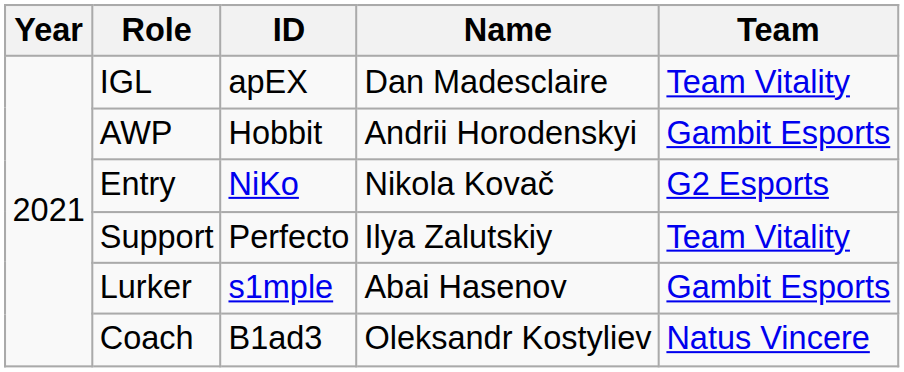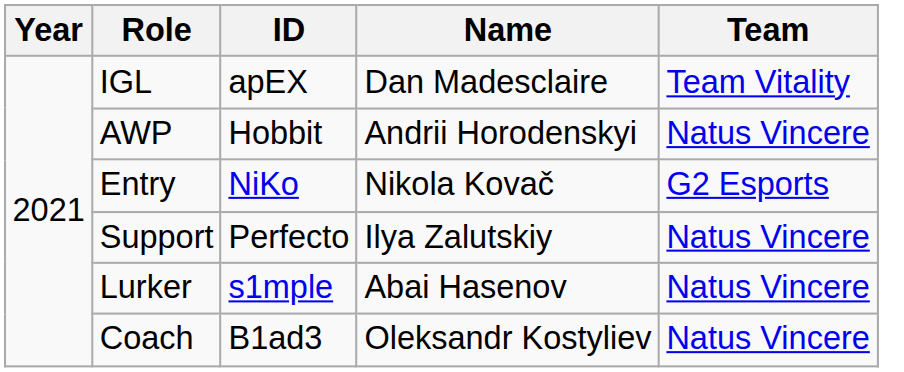(778, 133) Gambit Esports -> (768, 133) Natus Vincere
(758, 236) Team Vitality -> (768, 236) Natus Vincere
(778, 287) Gambit Esports -> (768, 287) Natus Vincere
